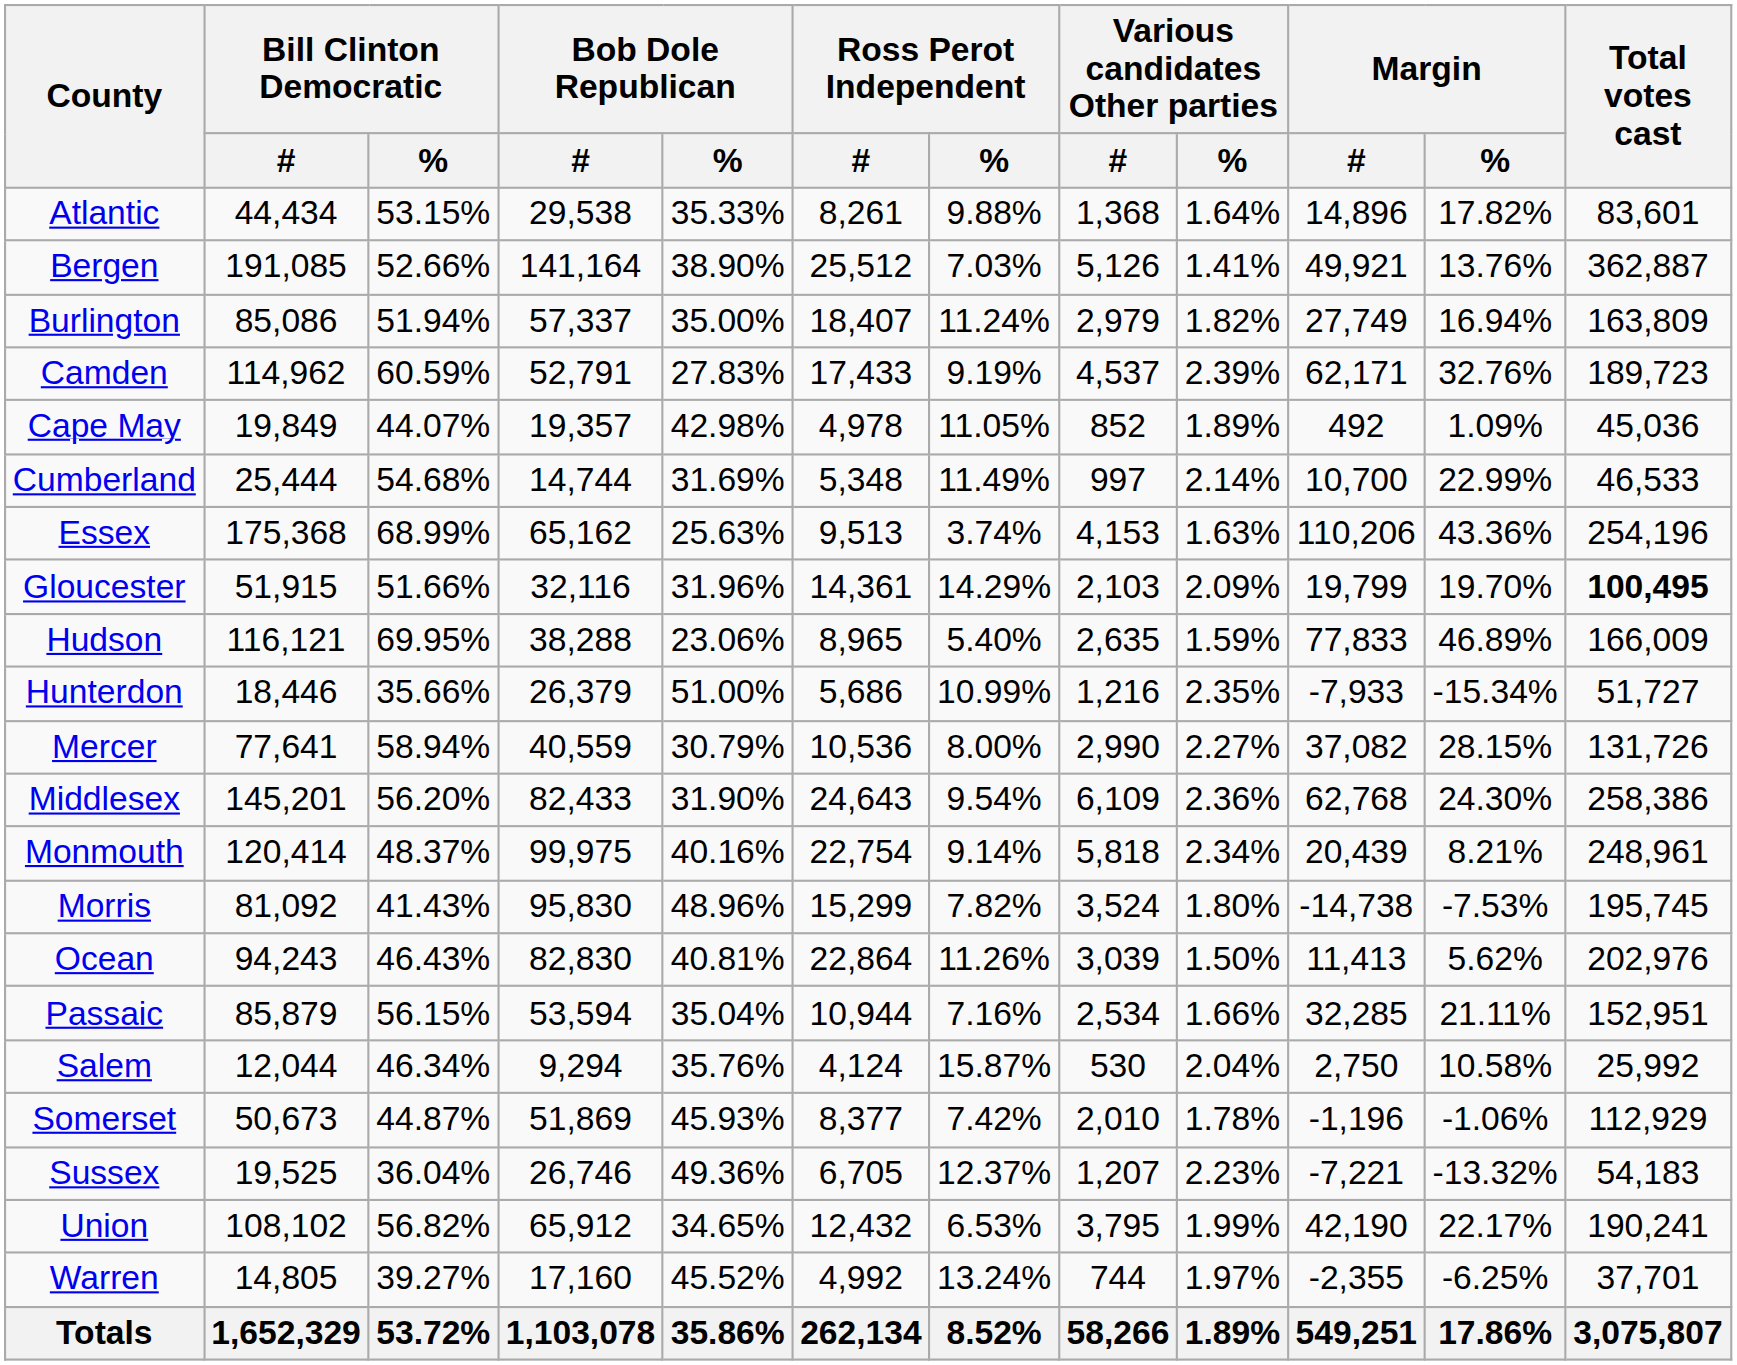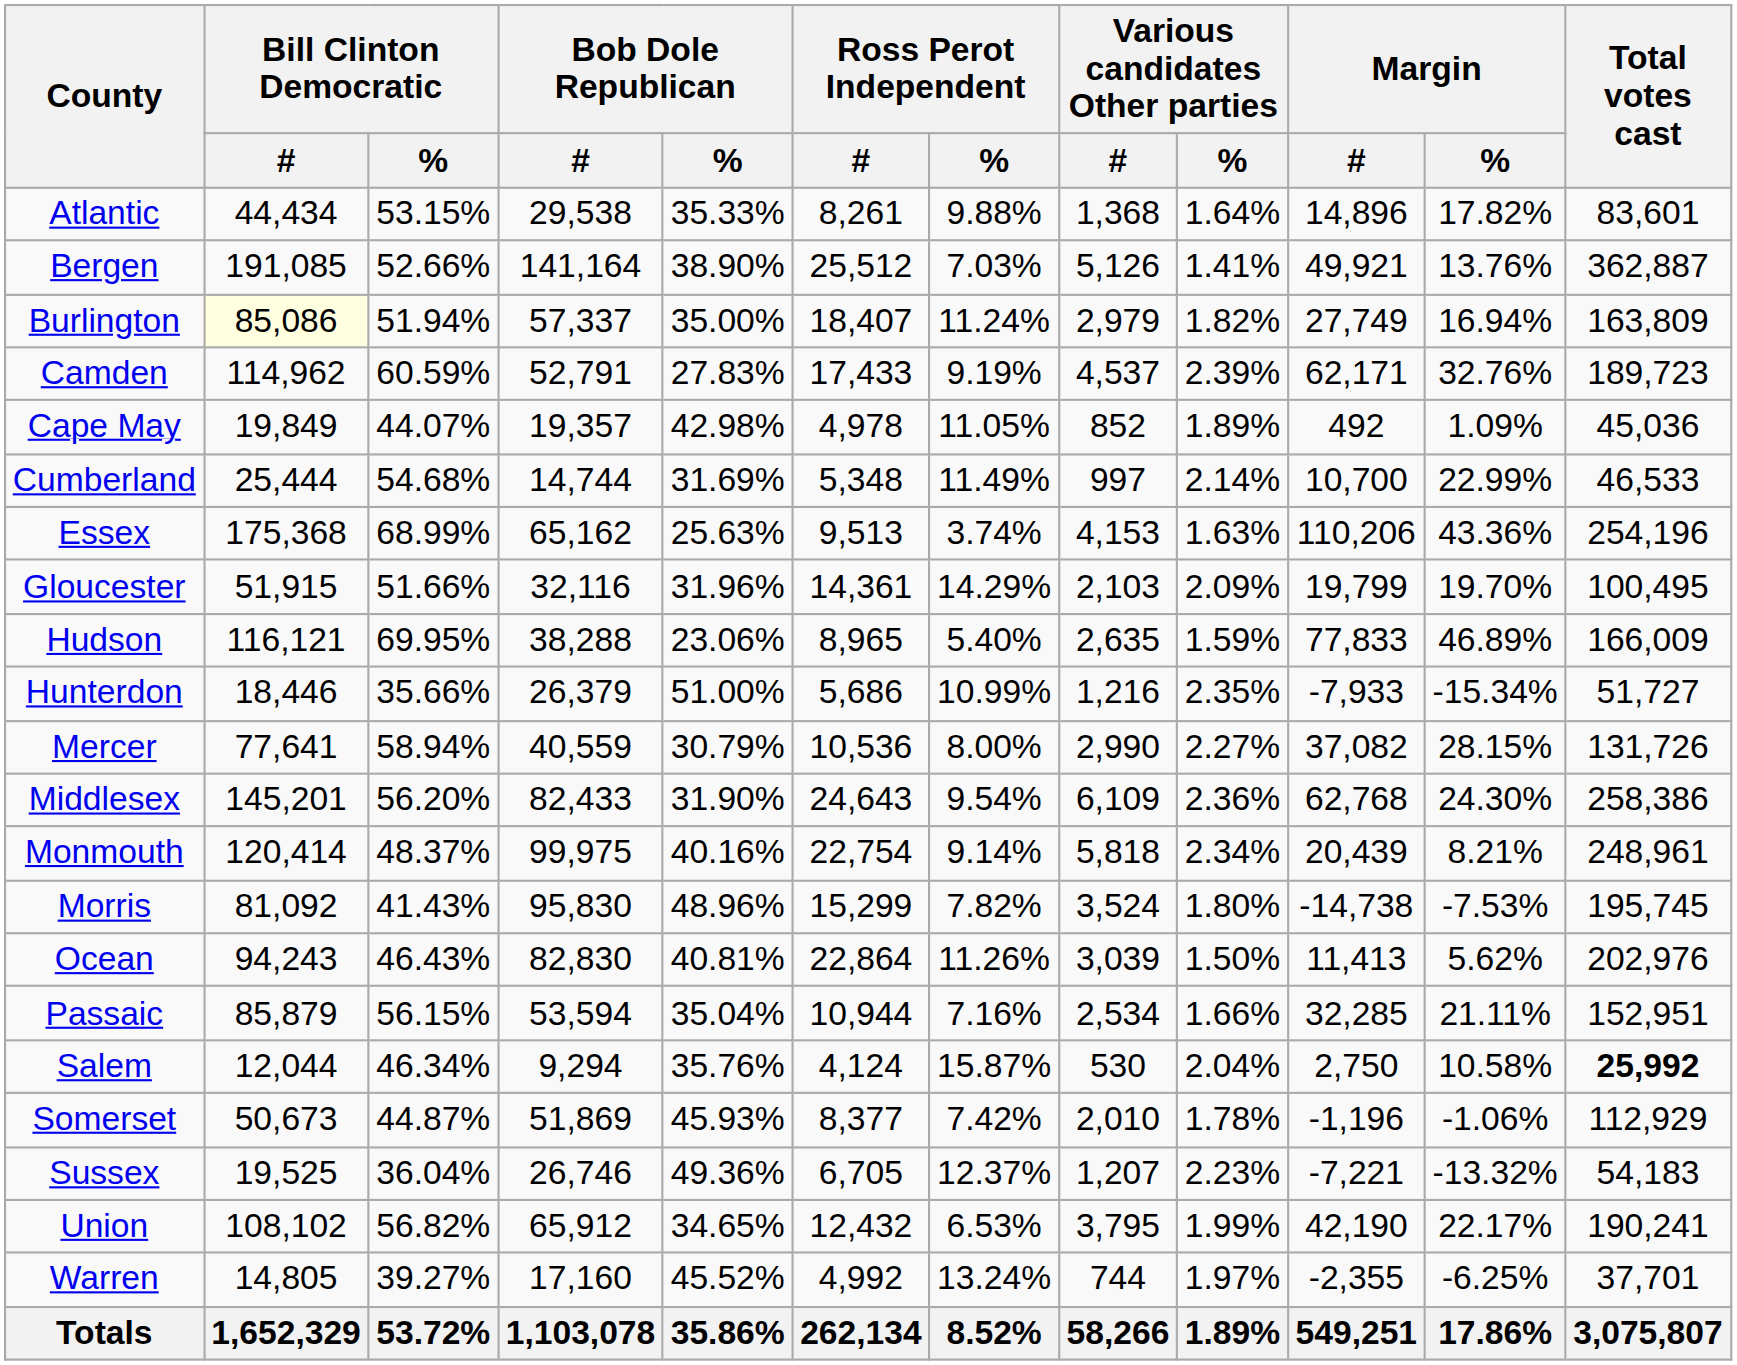(286, 319) no background -> (286, 319) lightyellow background
(1648, 586) bold -> (1648, 586) normal
(1648, 1065) normal -> (1648, 1065) bold
